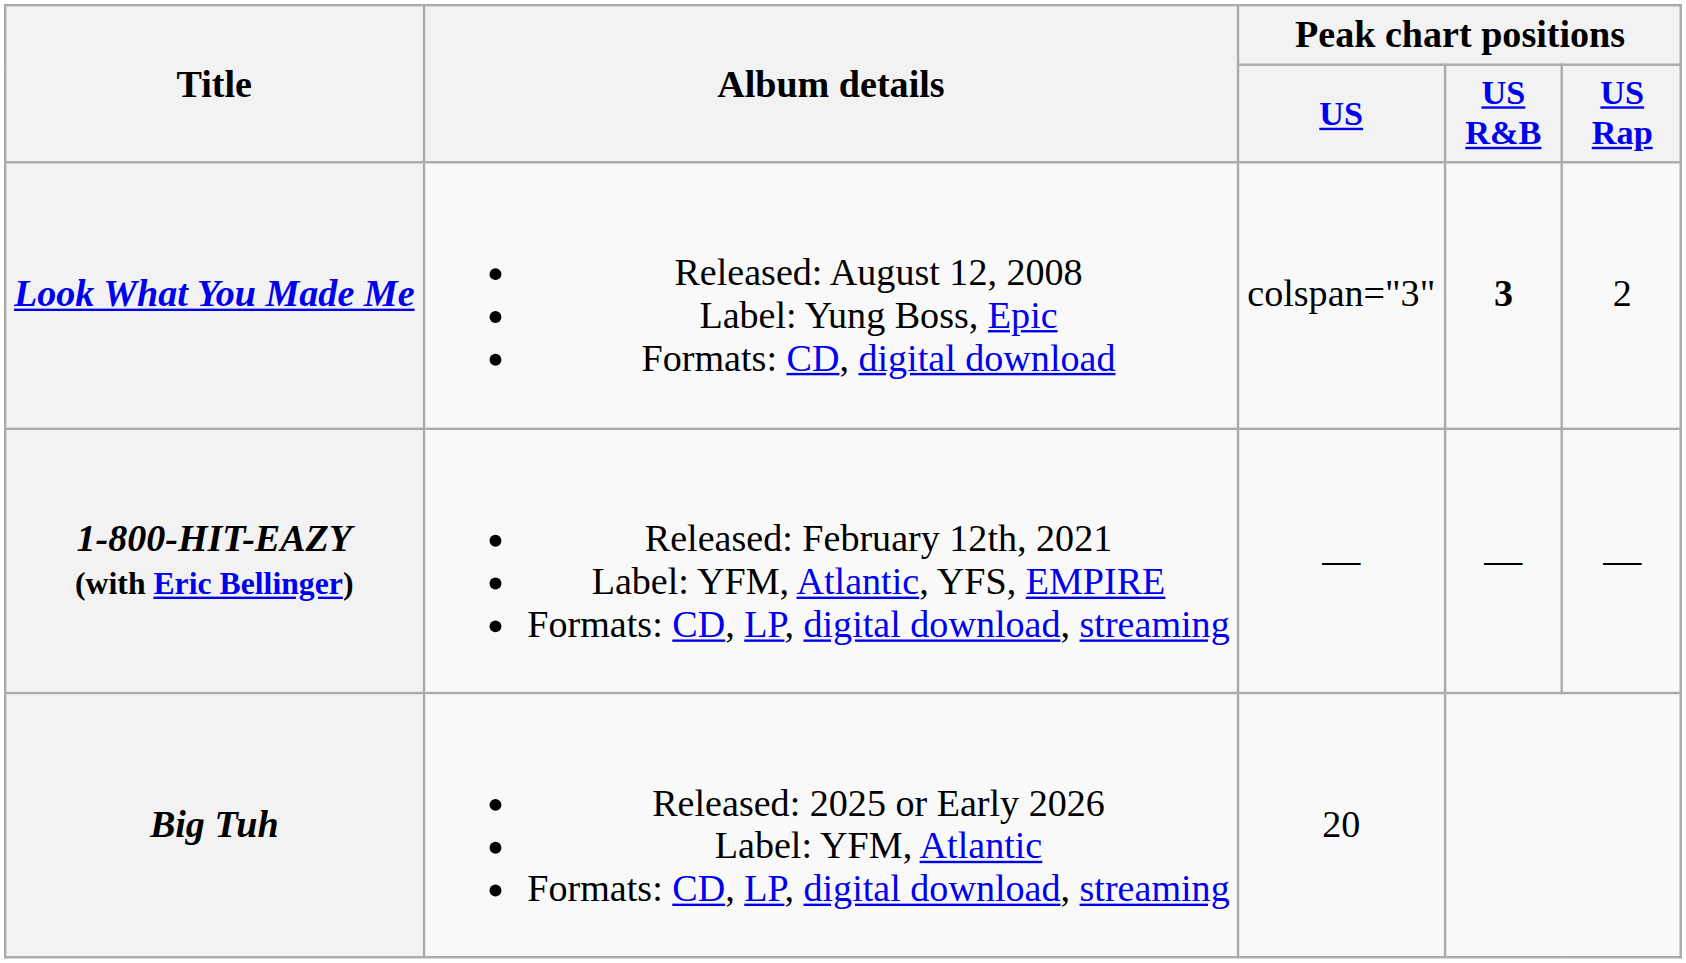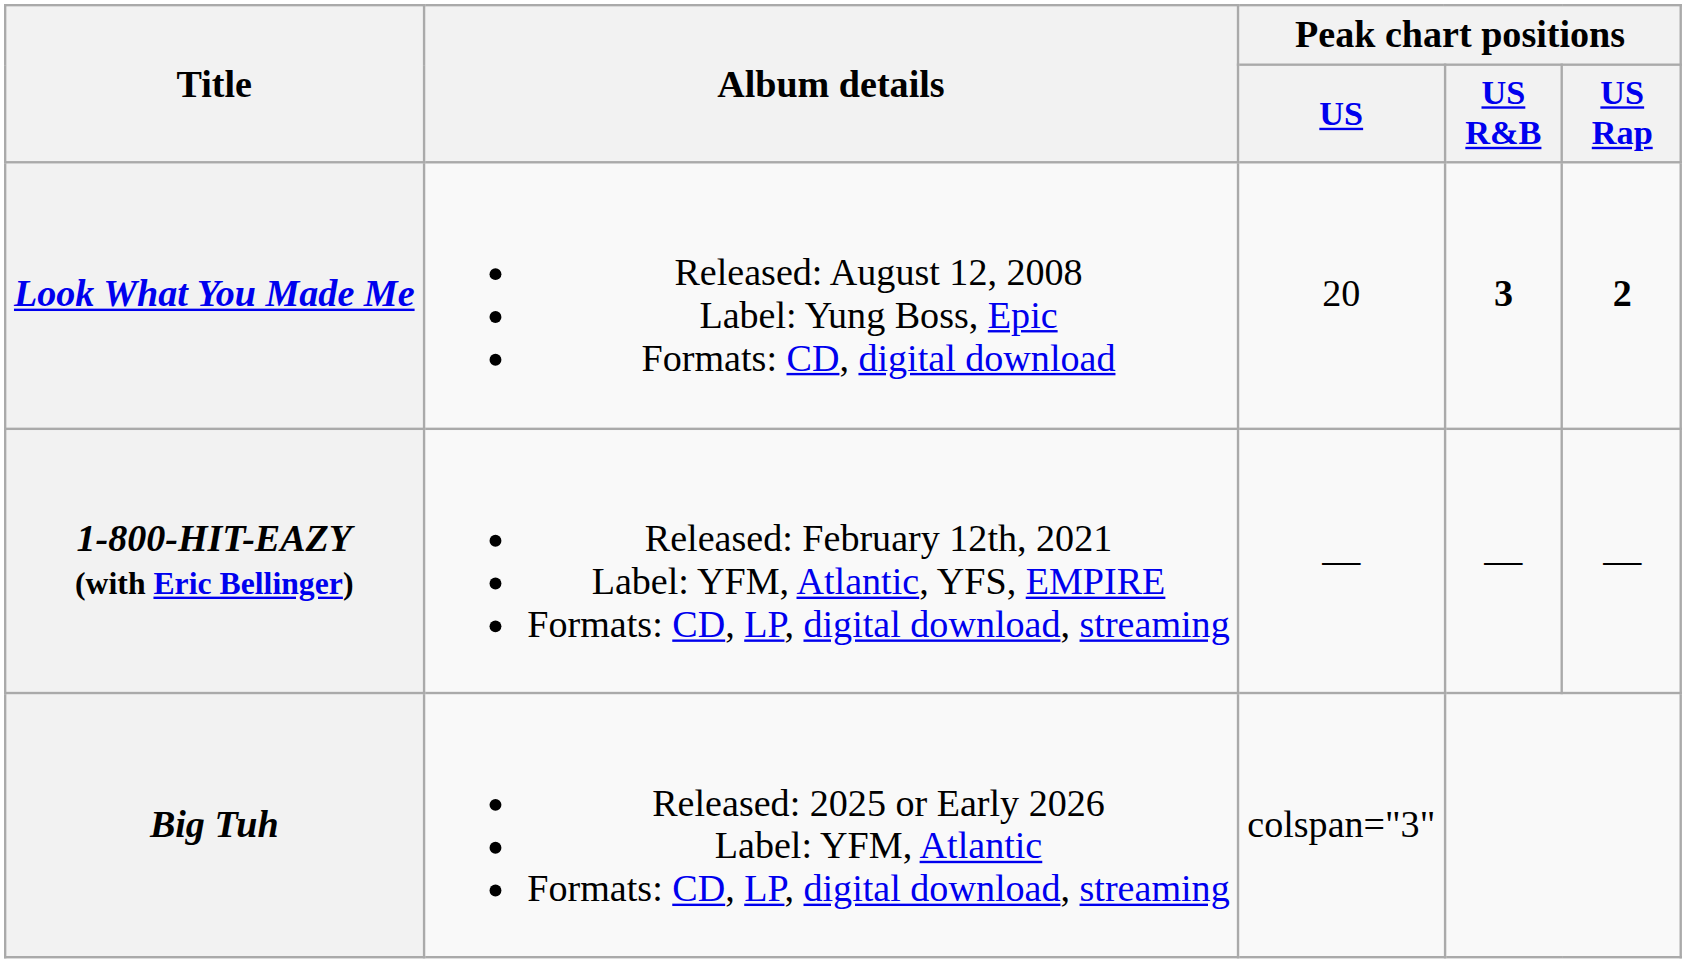(1341, 294) colspan="3" -> (1341, 294) 20
(1622, 294) normal -> (1622, 294) bold
(1341, 824) 20 -> (1341, 824) colspan="3"
